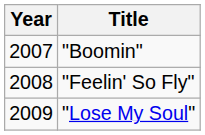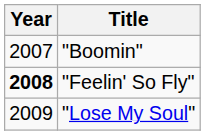(31, 82) normal -> (31, 82) bold
